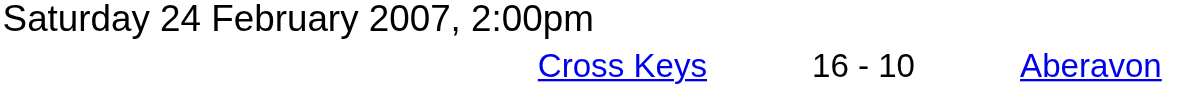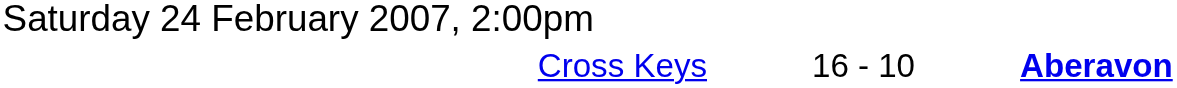(1091, 65) normal -> (1096, 65) bold
